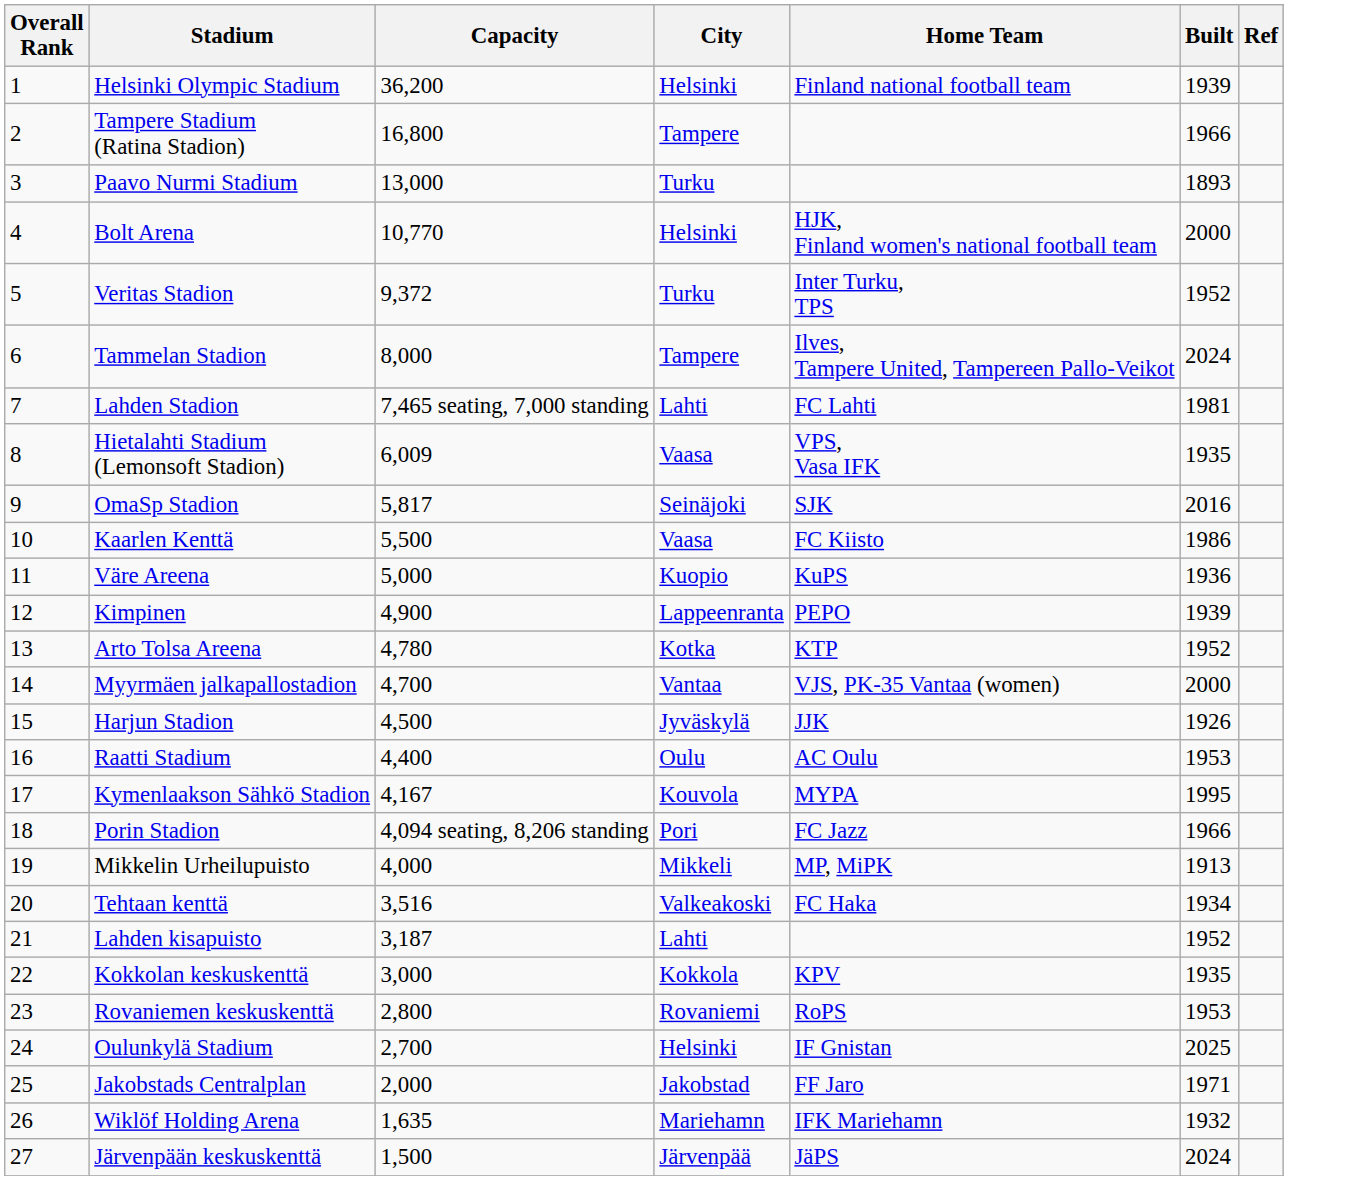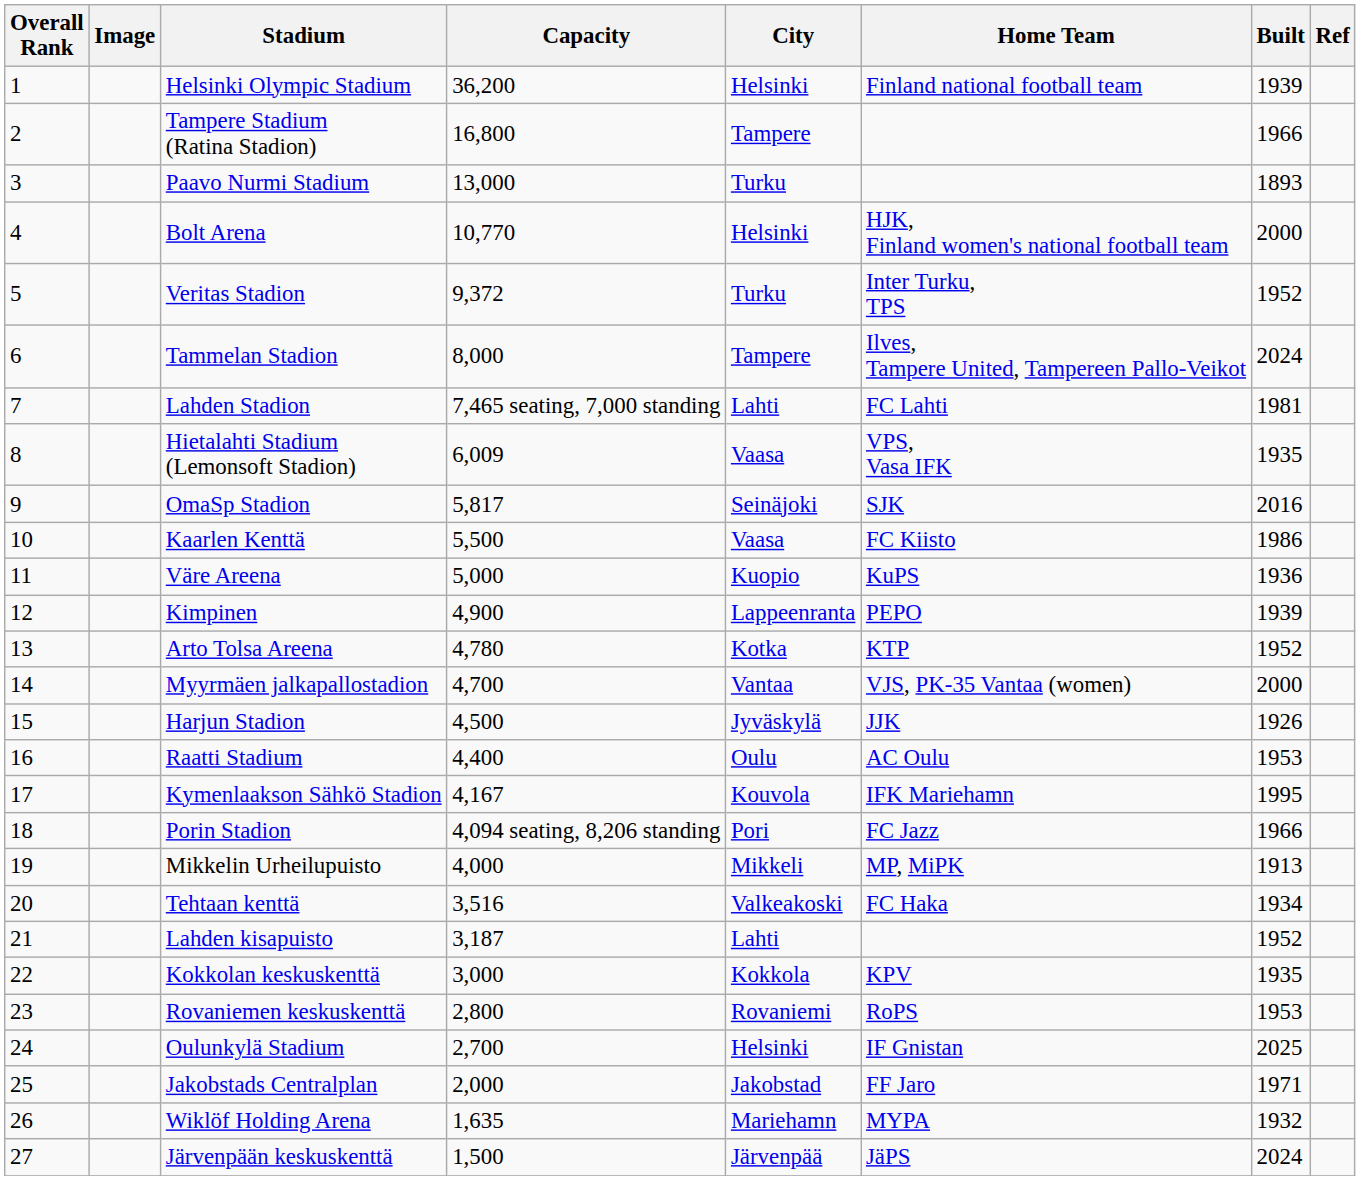+ column: (125, 35)
(826, 793) MYPA -> (940, 793) IFK Mariehamn
(868, 1120) IFK Mariehamn -> (898, 1120) MYPA
